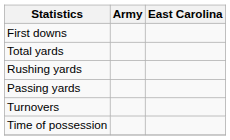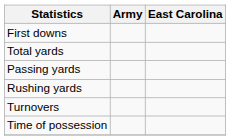rows swapped: (44, 70) <-> (44, 88)
